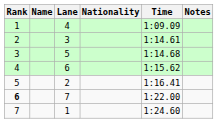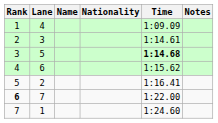columns swapped: (67, 11) <-> (42, 11)
(162, 54) normal -> (162, 54) bold
